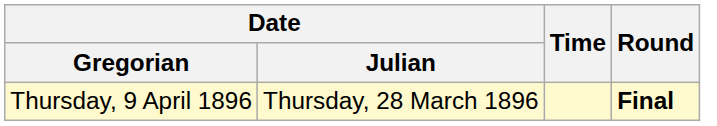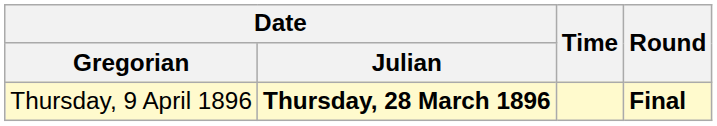(401, 100) normal -> (407, 100) bold
